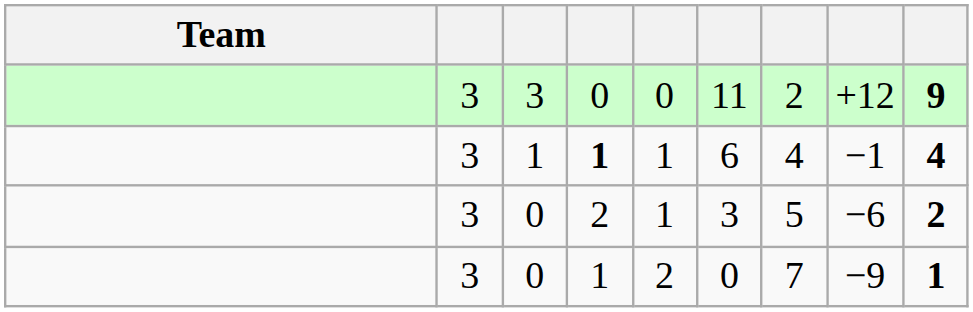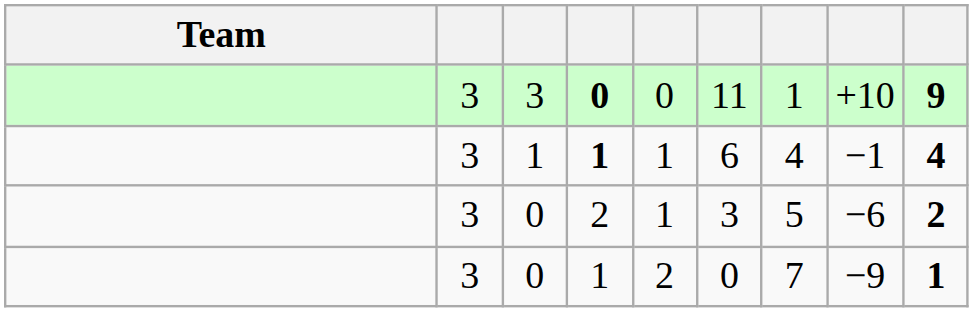(600, 94) normal -> (600, 94) bold
(794, 94) 2 -> (794, 94) 1
(865, 94) +12 -> (865, 94) +10
